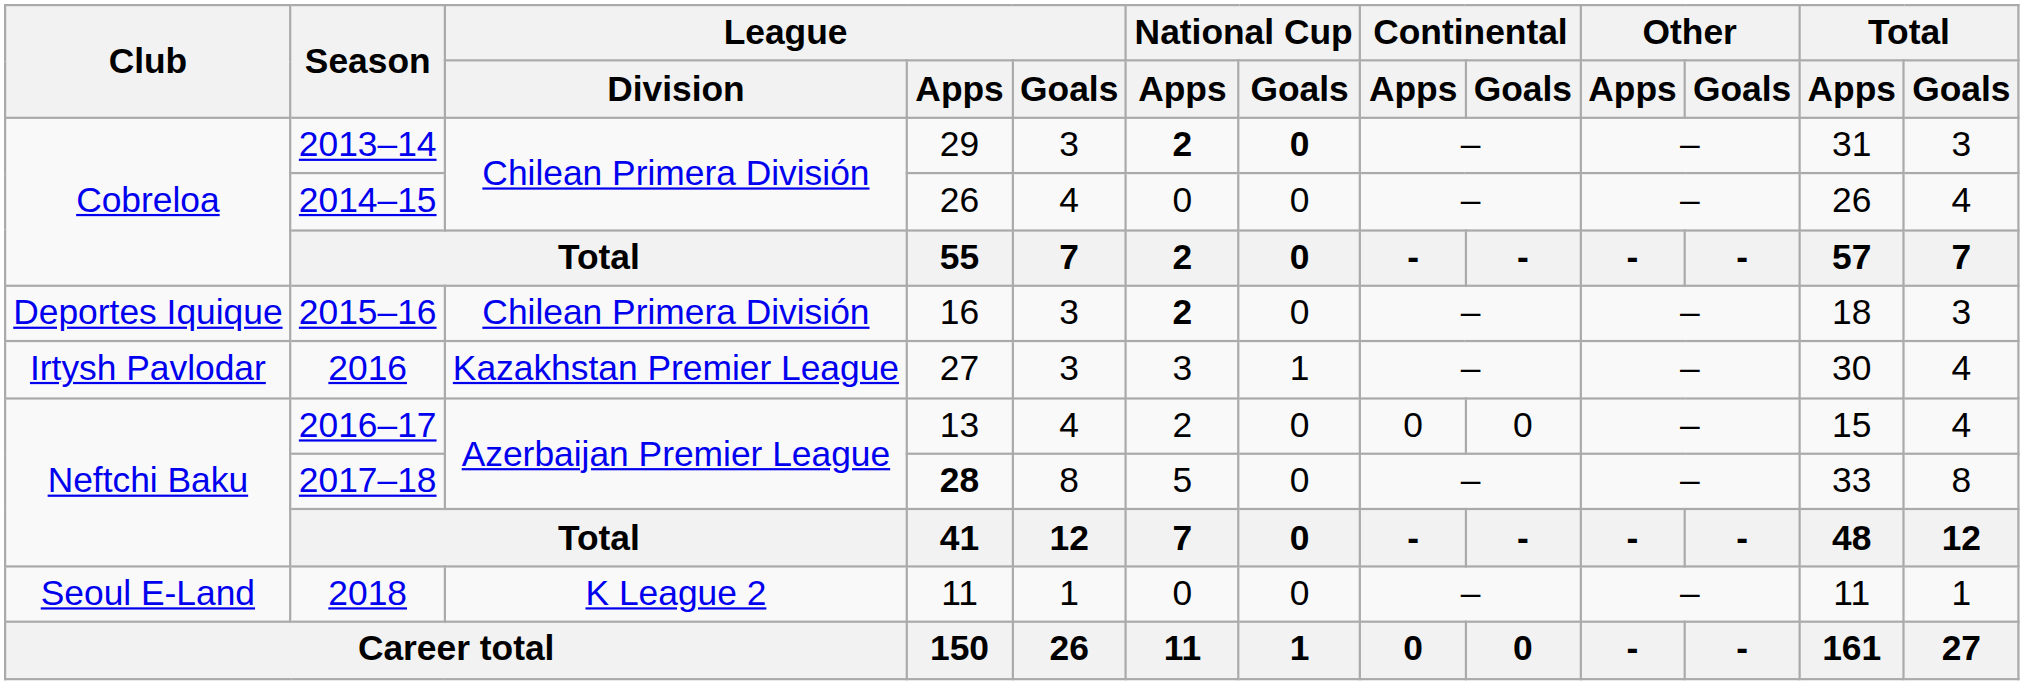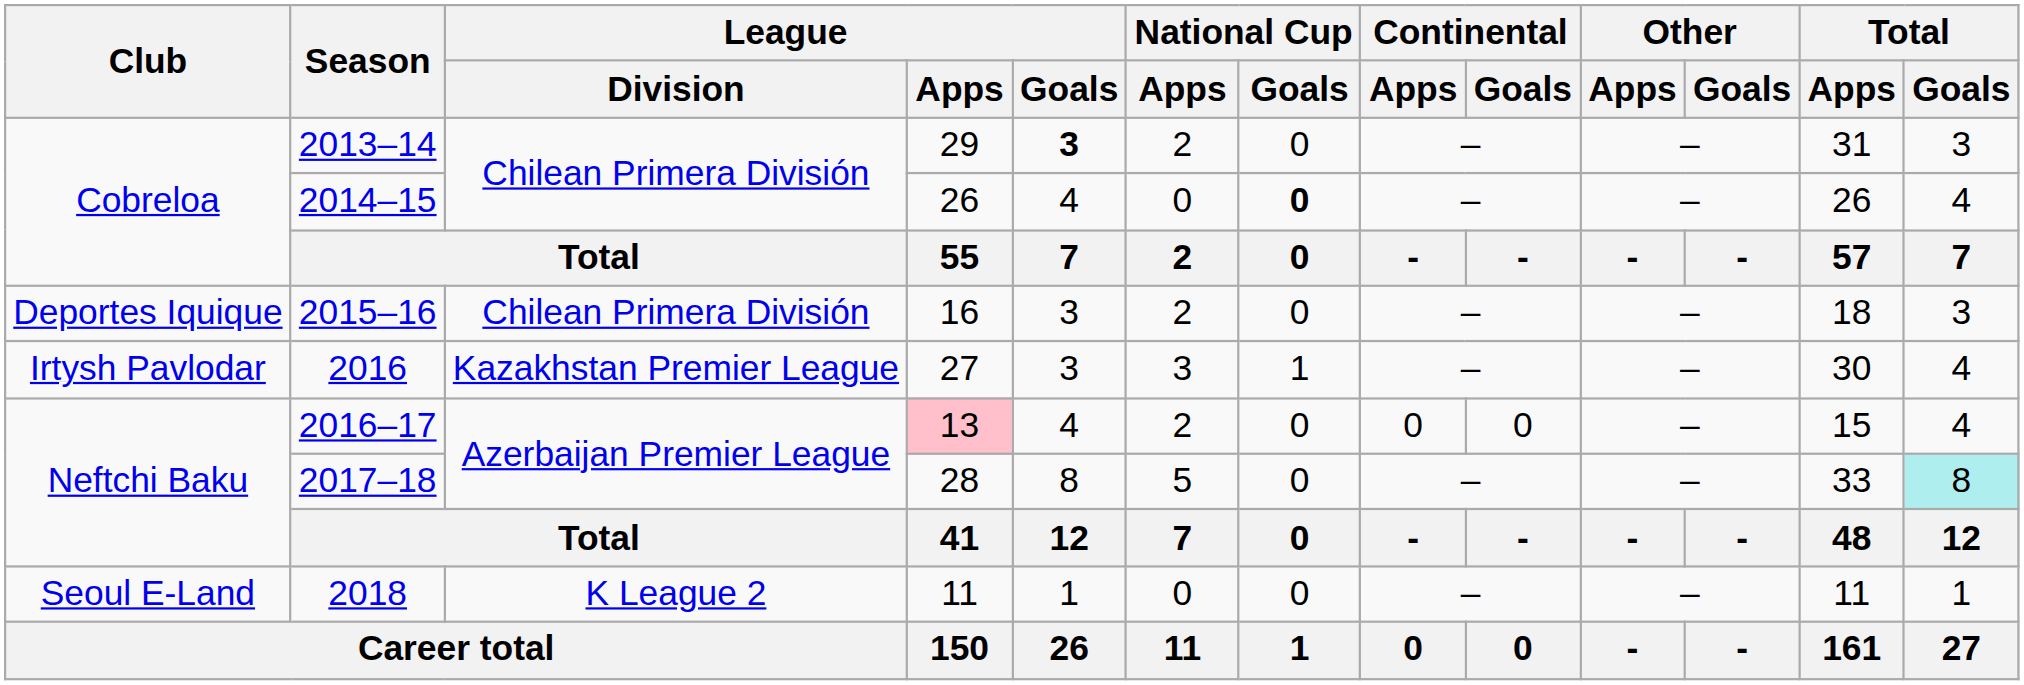(1069, 144) normal -> (1069, 144) bold
(1182, 144) bold -> (1182, 144) normal
(1300, 144) bold -> (1300, 144) normal
(1300, 200) normal -> (1300, 200) bold
(1182, 312) bold -> (1182, 312) normal
(960, 425) no background -> (960, 425) pink background
(960, 481) bold -> (960, 481) normal
(1961, 481) no background -> (1961, 481) paleturquoise background
